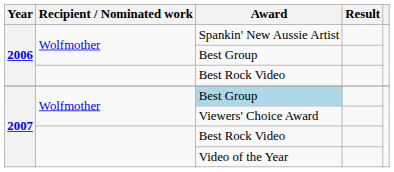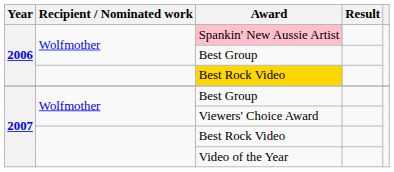(269, 34) no background -> (269, 34) pink background
(242, 75) no background -> (242, 75) gold background
(228, 95) lightblue background -> (228, 95) no background
